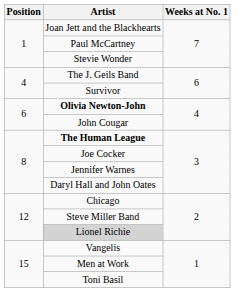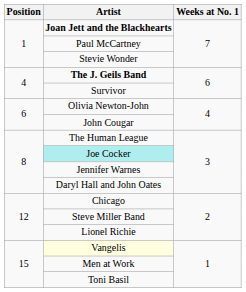(103, 28) normal -> (108, 28) bold
(103, 75) normal -> (108, 75) bold
(103, 106) bold -> (108, 106) normal
(103, 138) bold -> (108, 138) normal
(103, 153) no background -> (108, 153) paleturquoise background
(103, 232) lightgrey background -> (108, 232) no background
(103, 248) no background -> (108, 248) lightyellow background
